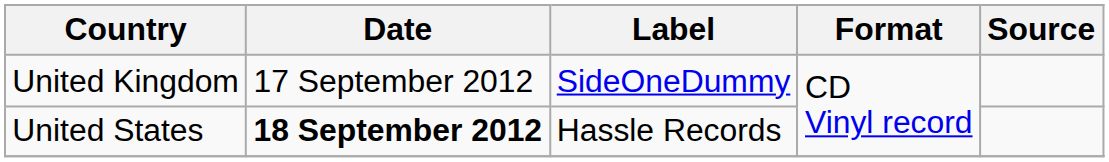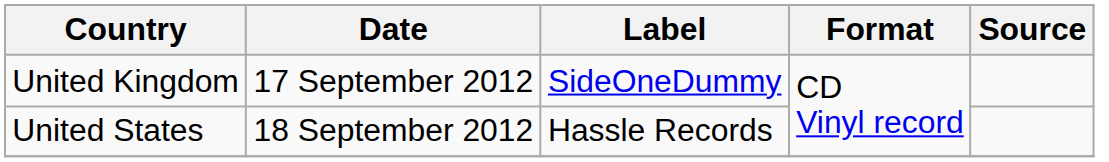(398, 130) bold -> (393, 130) normal
